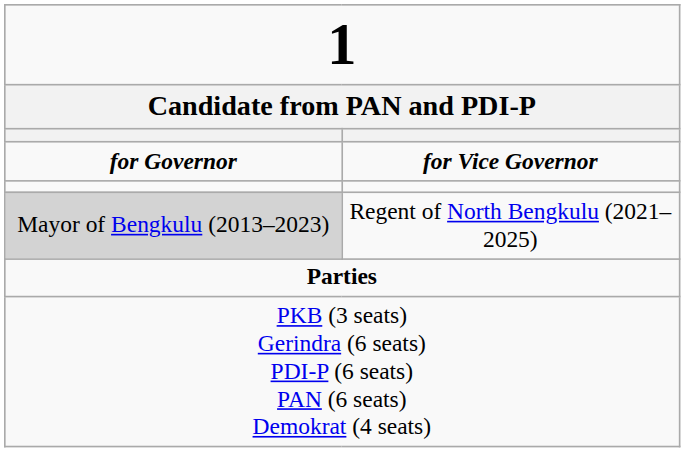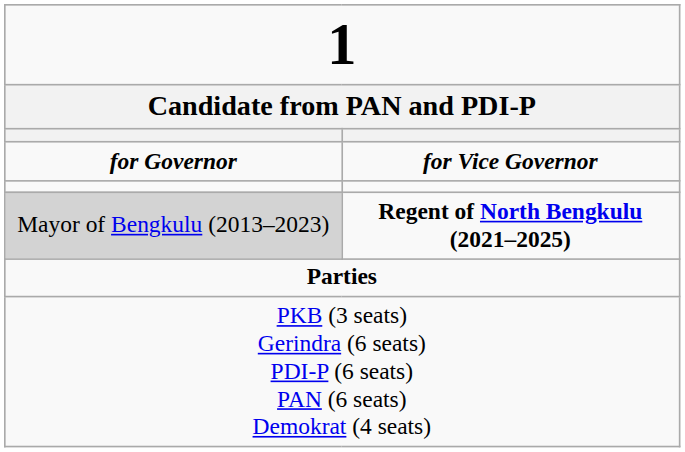(510, 225) normal -> (510, 225) bold
